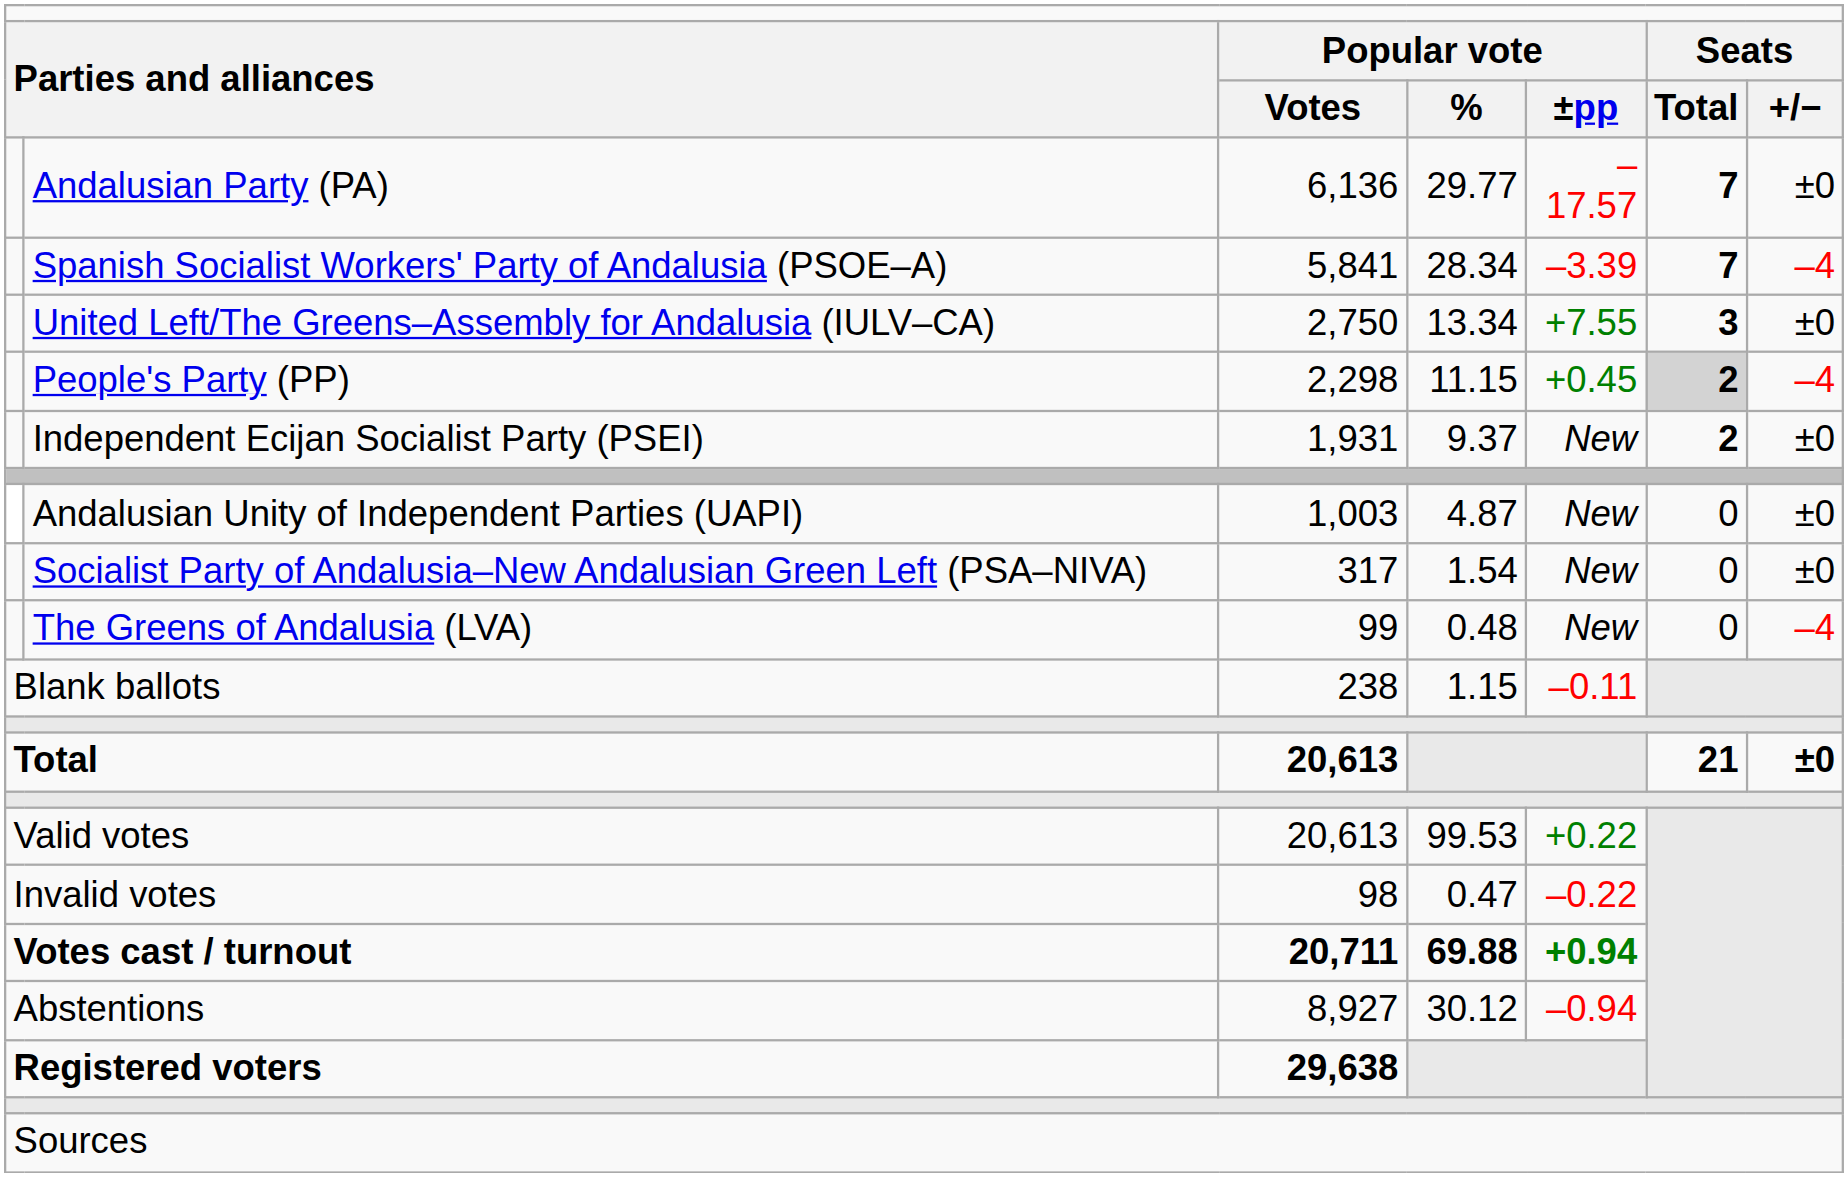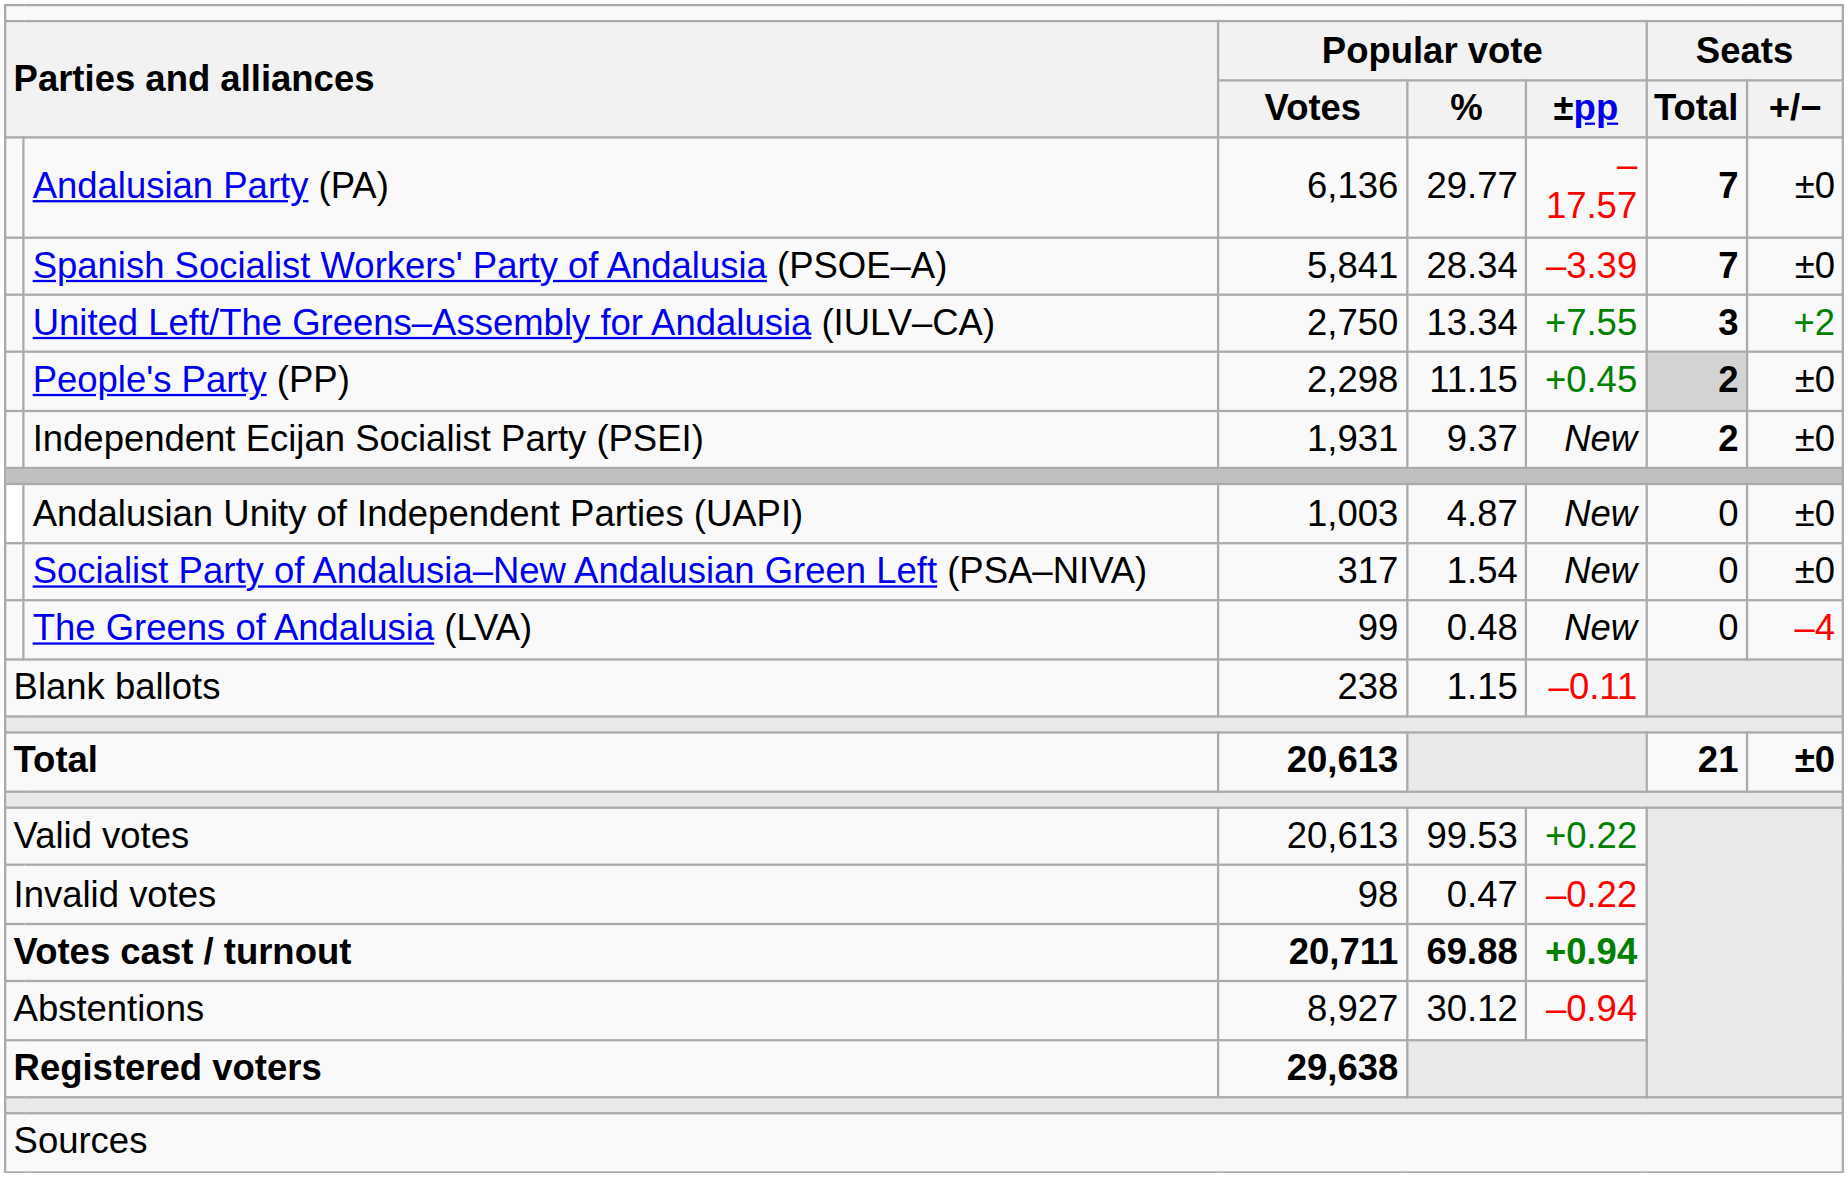(1815, 264) –4 -> (1815, 264) ±0
(1815, 322) ±0 -> (1814, 322) +2
(1815, 380) –4 -> (1815, 380) ±0
